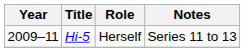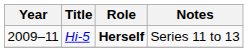(120, 36) normal -> (121, 36) bold
